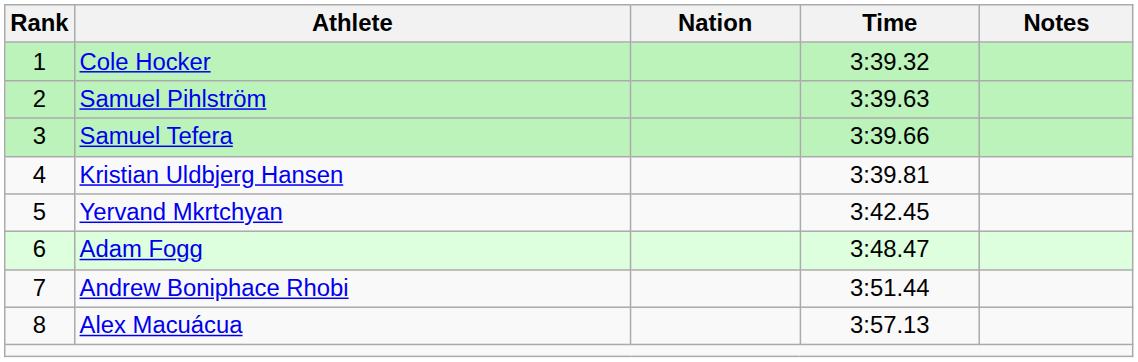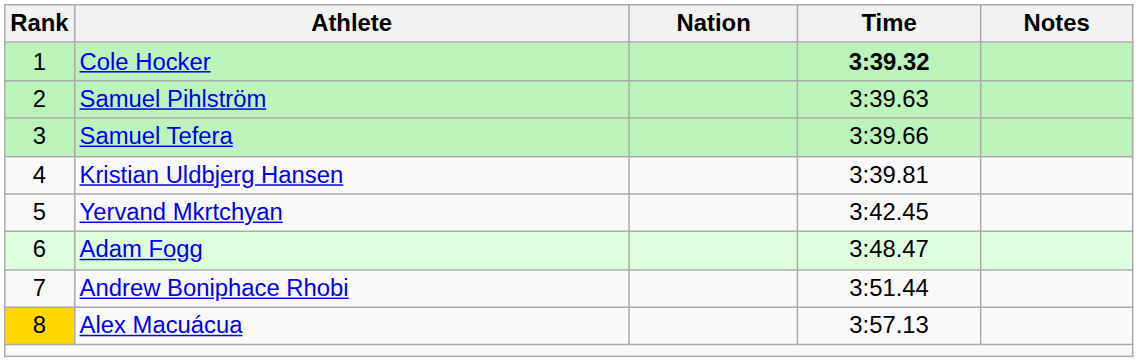(890, 61) normal -> (889, 61) bold
(39, 325) no background -> (39, 325) gold background
